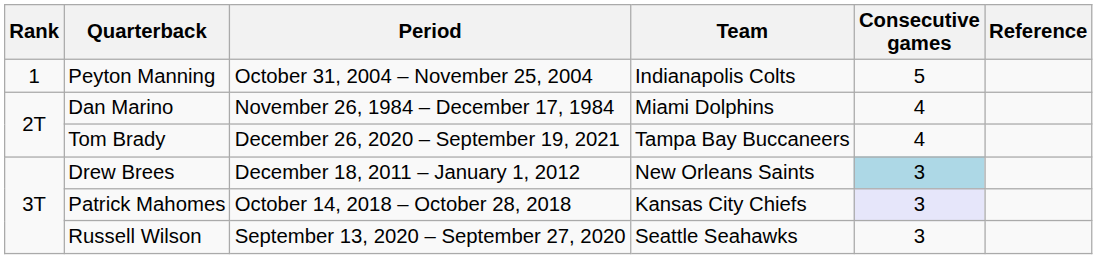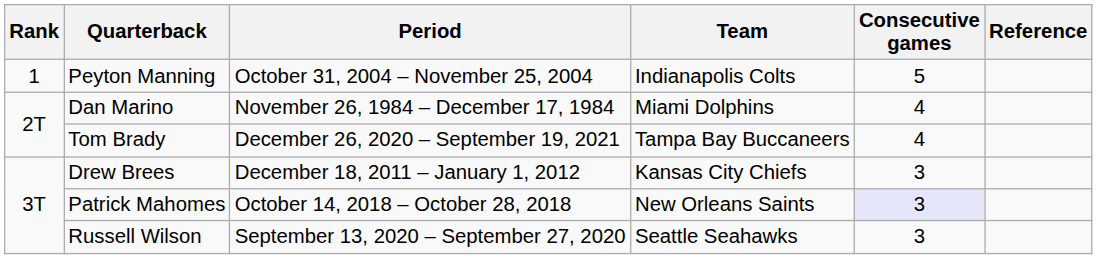(725, 172) New Orleans Saints -> (721, 172) Kansas City Chiefs
(919, 172) lightblue background -> (919, 172) no background
(721, 204) Kansas City Chiefs -> (725, 204) New Orleans Saints
